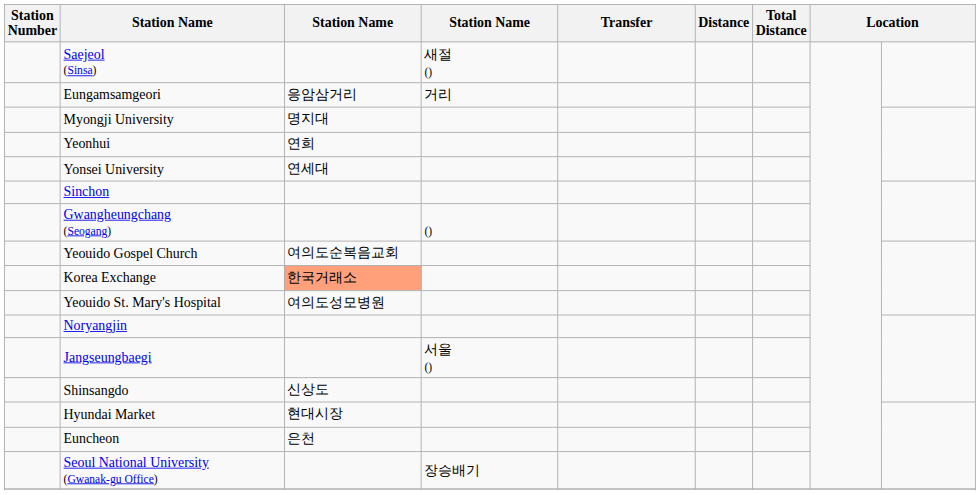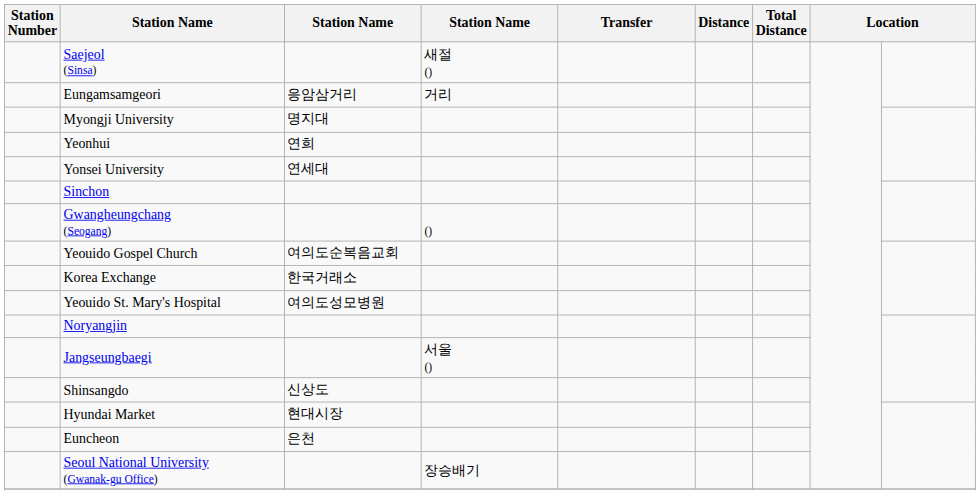(322, 277) lightsalmon background -> (322, 277) no background
